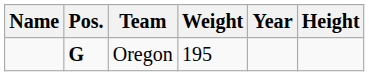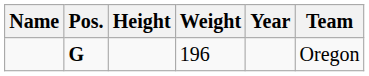columns swapped: (331, 20) <-> (143, 20)
(197, 53) 195 -> (195, 53) 196
